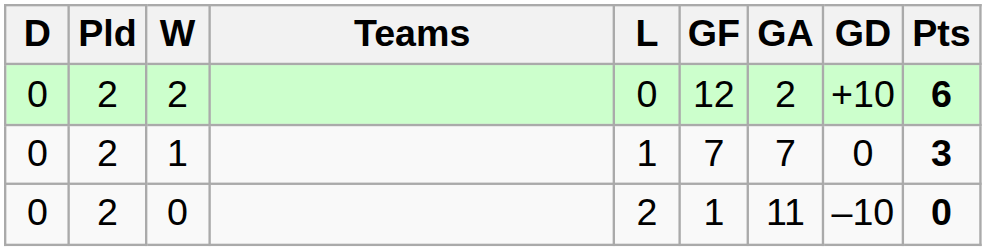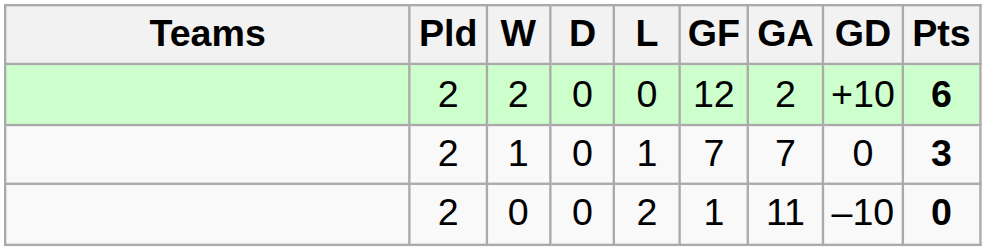columns swapped: (412, 34) <-> (37, 34)
